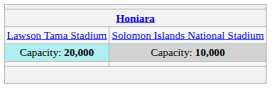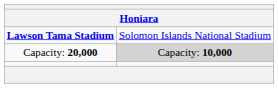(57, 35) normal -> (60, 35) bold
(57, 52) paleturquoise background -> (60, 52) no background
